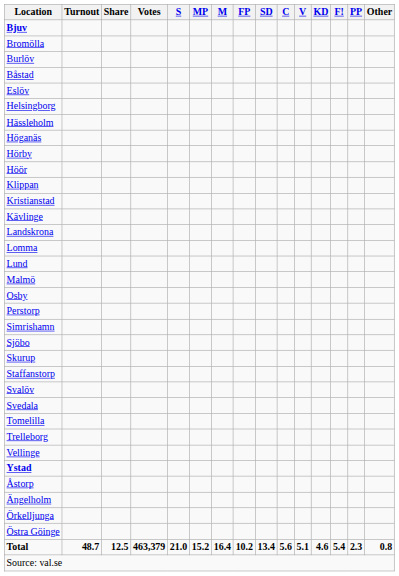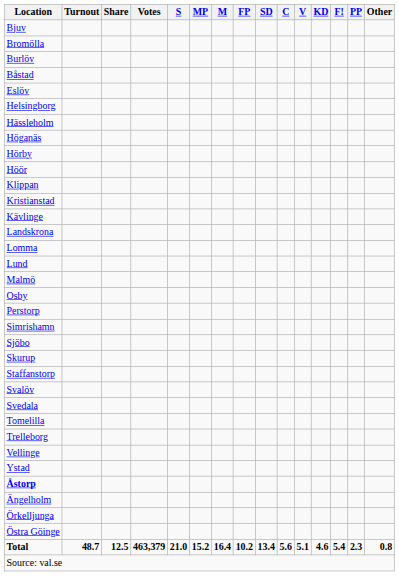(17, 28) bold -> (16, 28) normal
(19, 468) bold -> (18, 468) normal
(20, 484) normal -> (21, 484) bold
